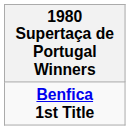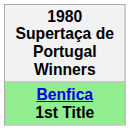(65, 103) no background -> (65, 103) lightgreen background
